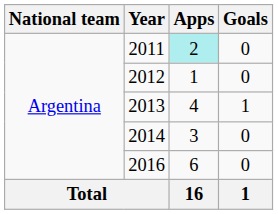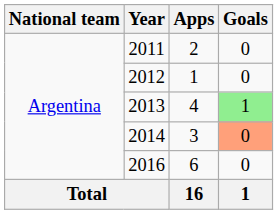(194, 48) paleturquoise background -> (194, 48) no background
(245, 106) no background -> (245, 106) lightgreen background
(245, 135) no background -> (245, 135) lightsalmon background
